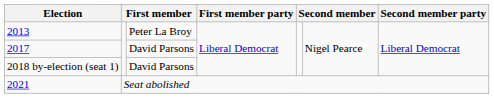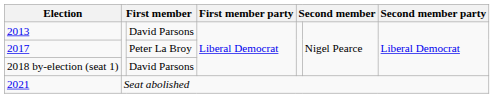(160, 31) Peter La Broy -> (161, 31) David Parsons
(161, 48) David Parsons -> (160, 48) Peter La Broy
